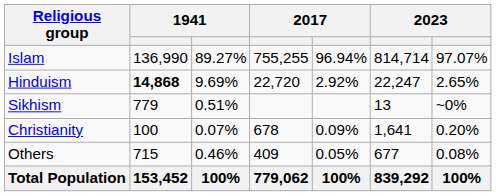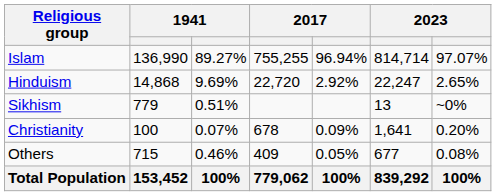(156, 81) bold -> (156, 81) normal
